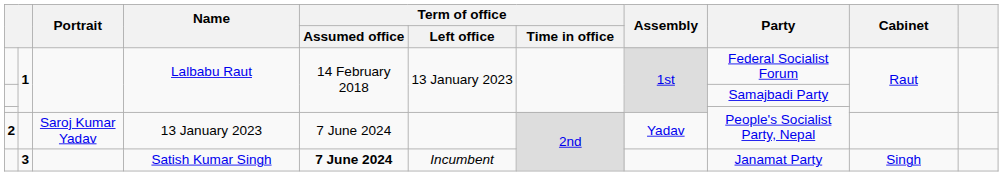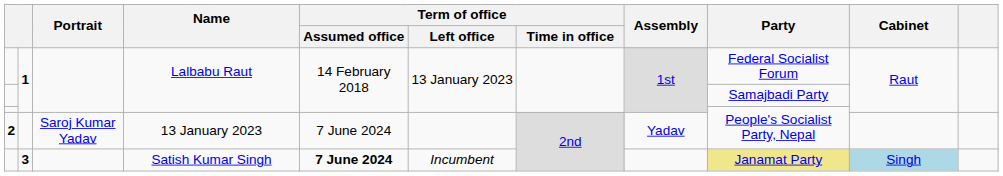(778, 159) no background -> (778, 159) khaki background
(904, 159) no background -> (904, 159) lightblue background
